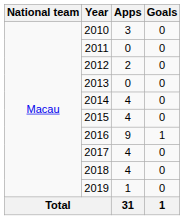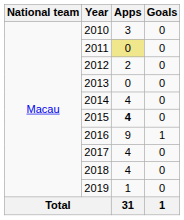(128, 48) no background -> (128, 48) khaki background
(128, 118) normal -> (128, 118) bold
